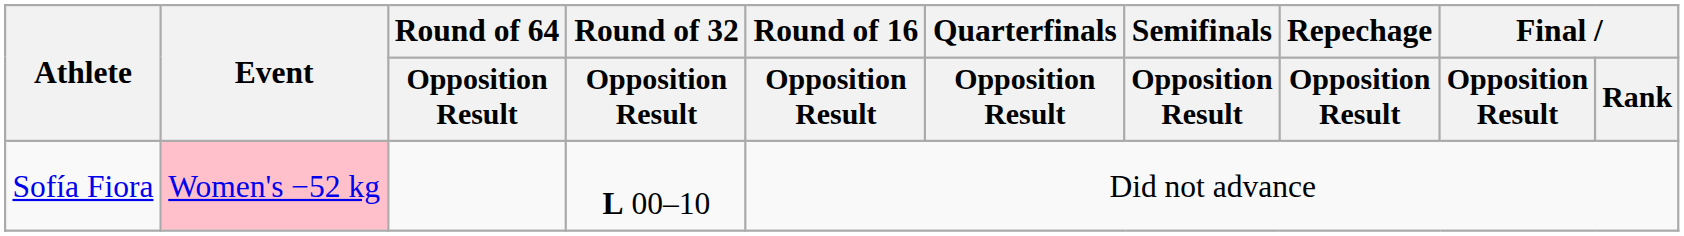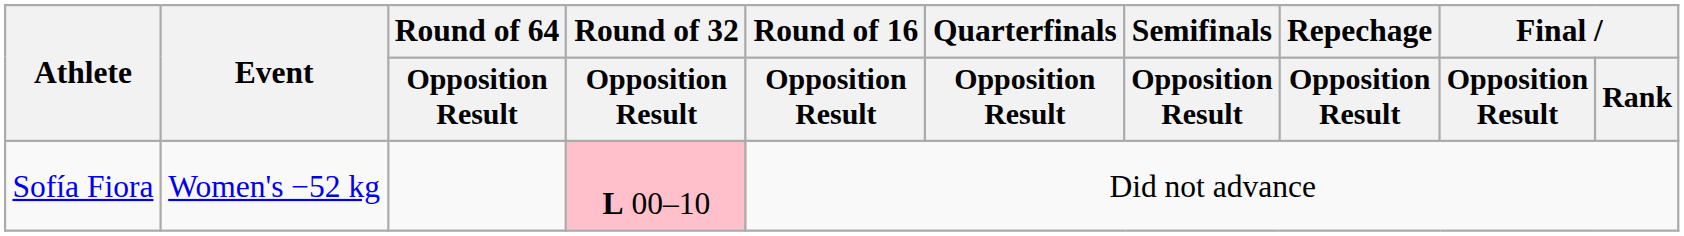(274, 185) pink background -> (274, 185) no background
(656, 204) no background -> (656, 204) pink background
